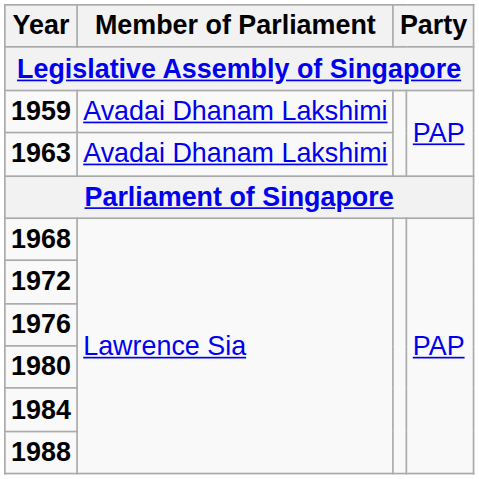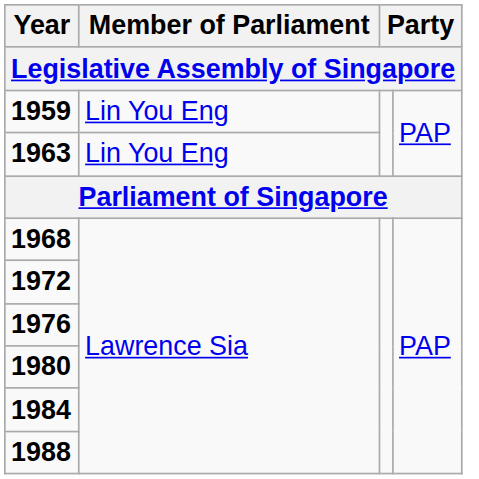(235, 111) Avadai Dhanam Lakshimi -> (157, 111) Lin You Eng
(235, 153) Avadai Dhanam Lakshimi -> (157, 153) Lin You Eng
